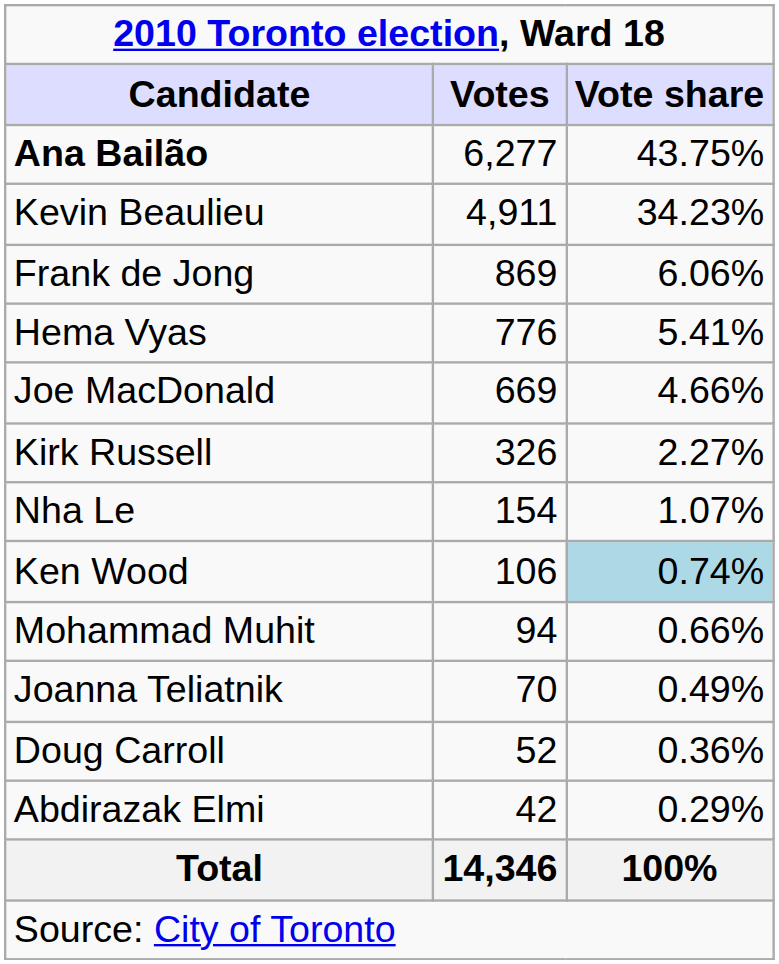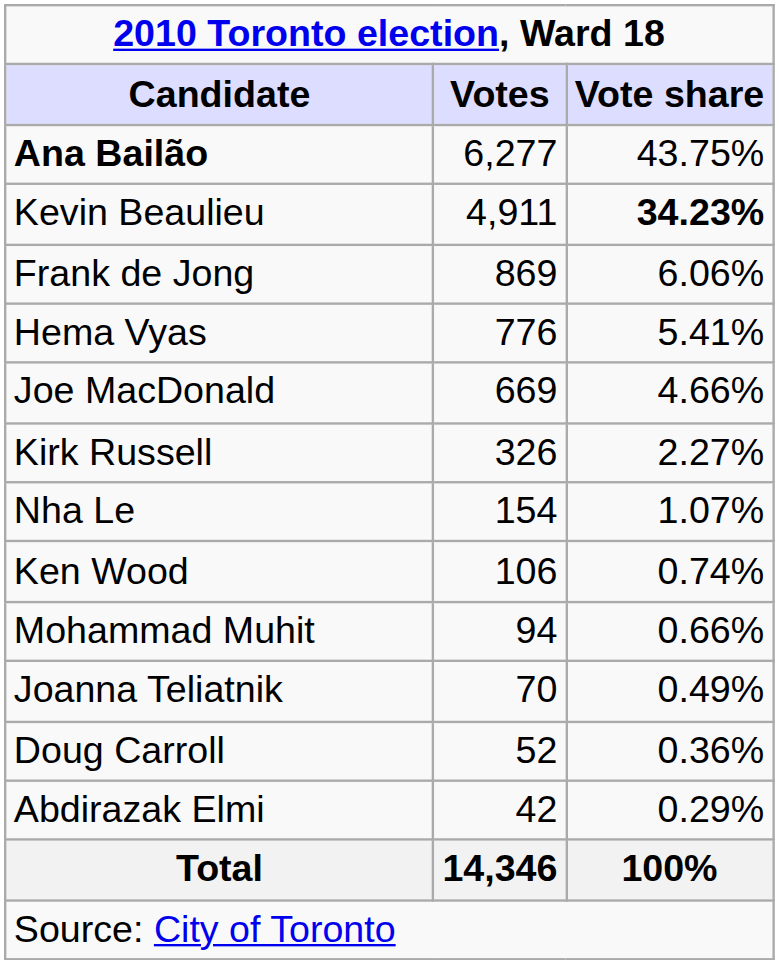(700, 213) normal -> (700, 213) bold
(711, 570) lightblue background -> (711, 570) no background
